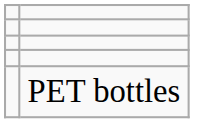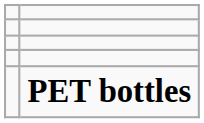(104, 90) normal -> (109, 90) bold
